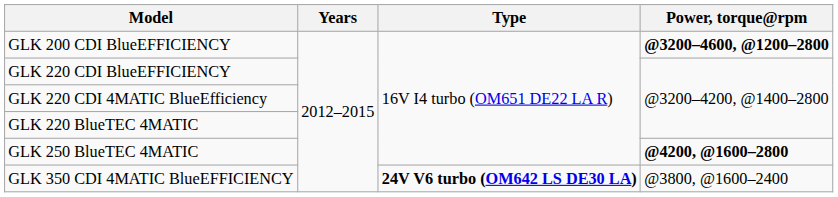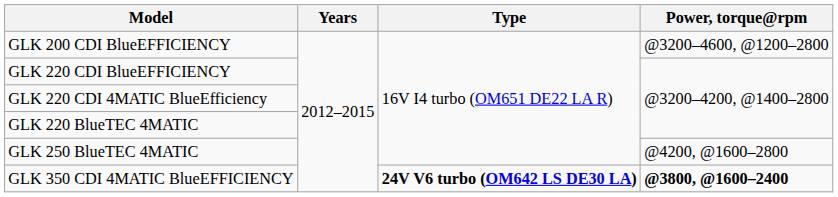(737, 44) bold -> (737, 44) normal
(716, 152) bold -> (716, 152) normal
(716, 178) normal -> (716, 178) bold
